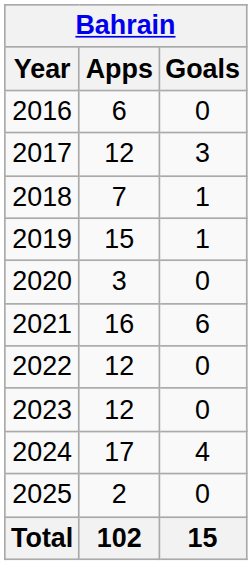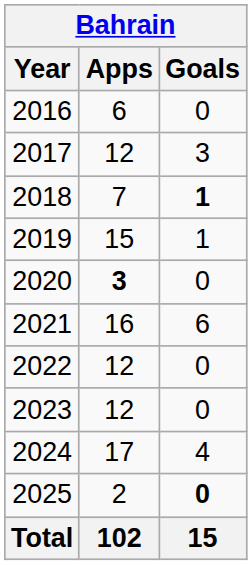(203, 196) normal -> (203, 196) bold
(119, 281) normal -> (119, 281) bold
(203, 494) normal -> (203, 494) bold
